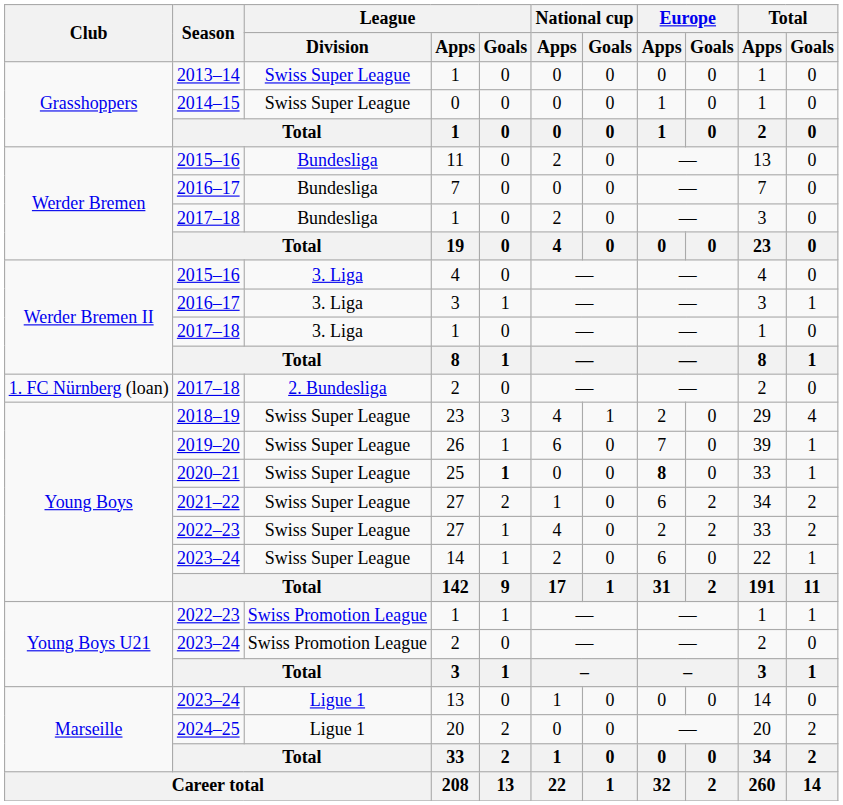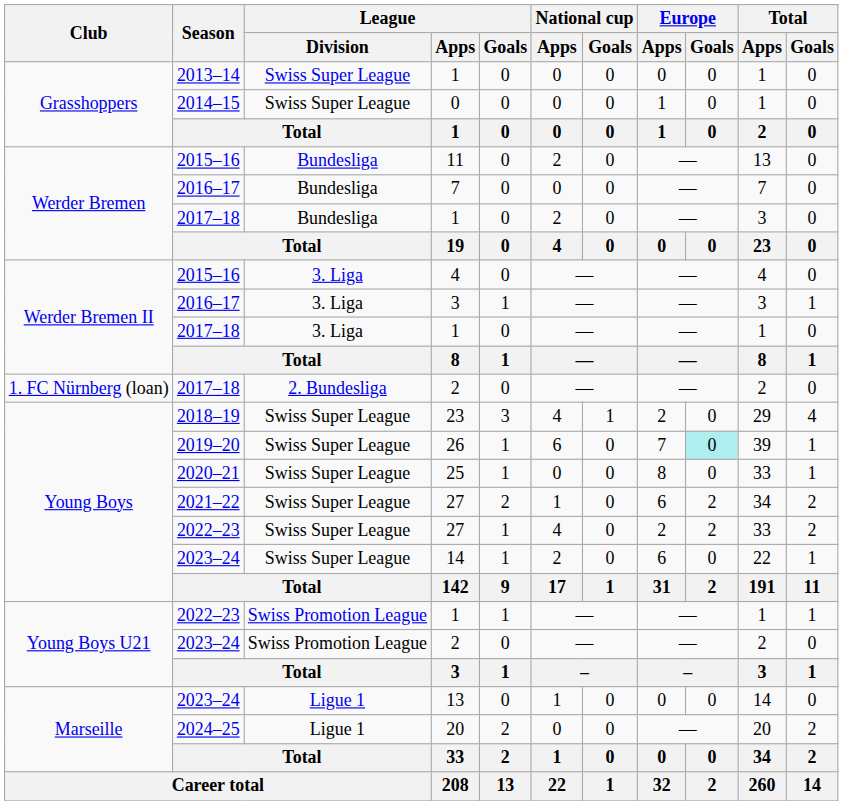(712, 445) no background -> (712, 445) paleturquoise background
(505, 473) bold -> (505, 473) normal
(662, 473) bold -> (662, 473) normal
